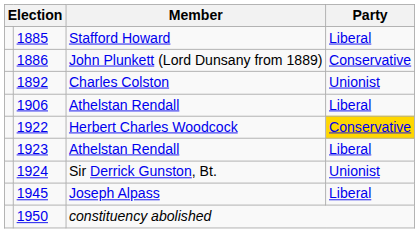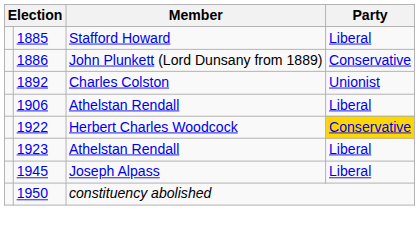- row: (32, 171)
